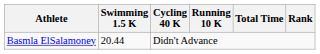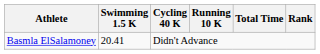(112, 40) 20.44 -> (112, 40) 20.41
